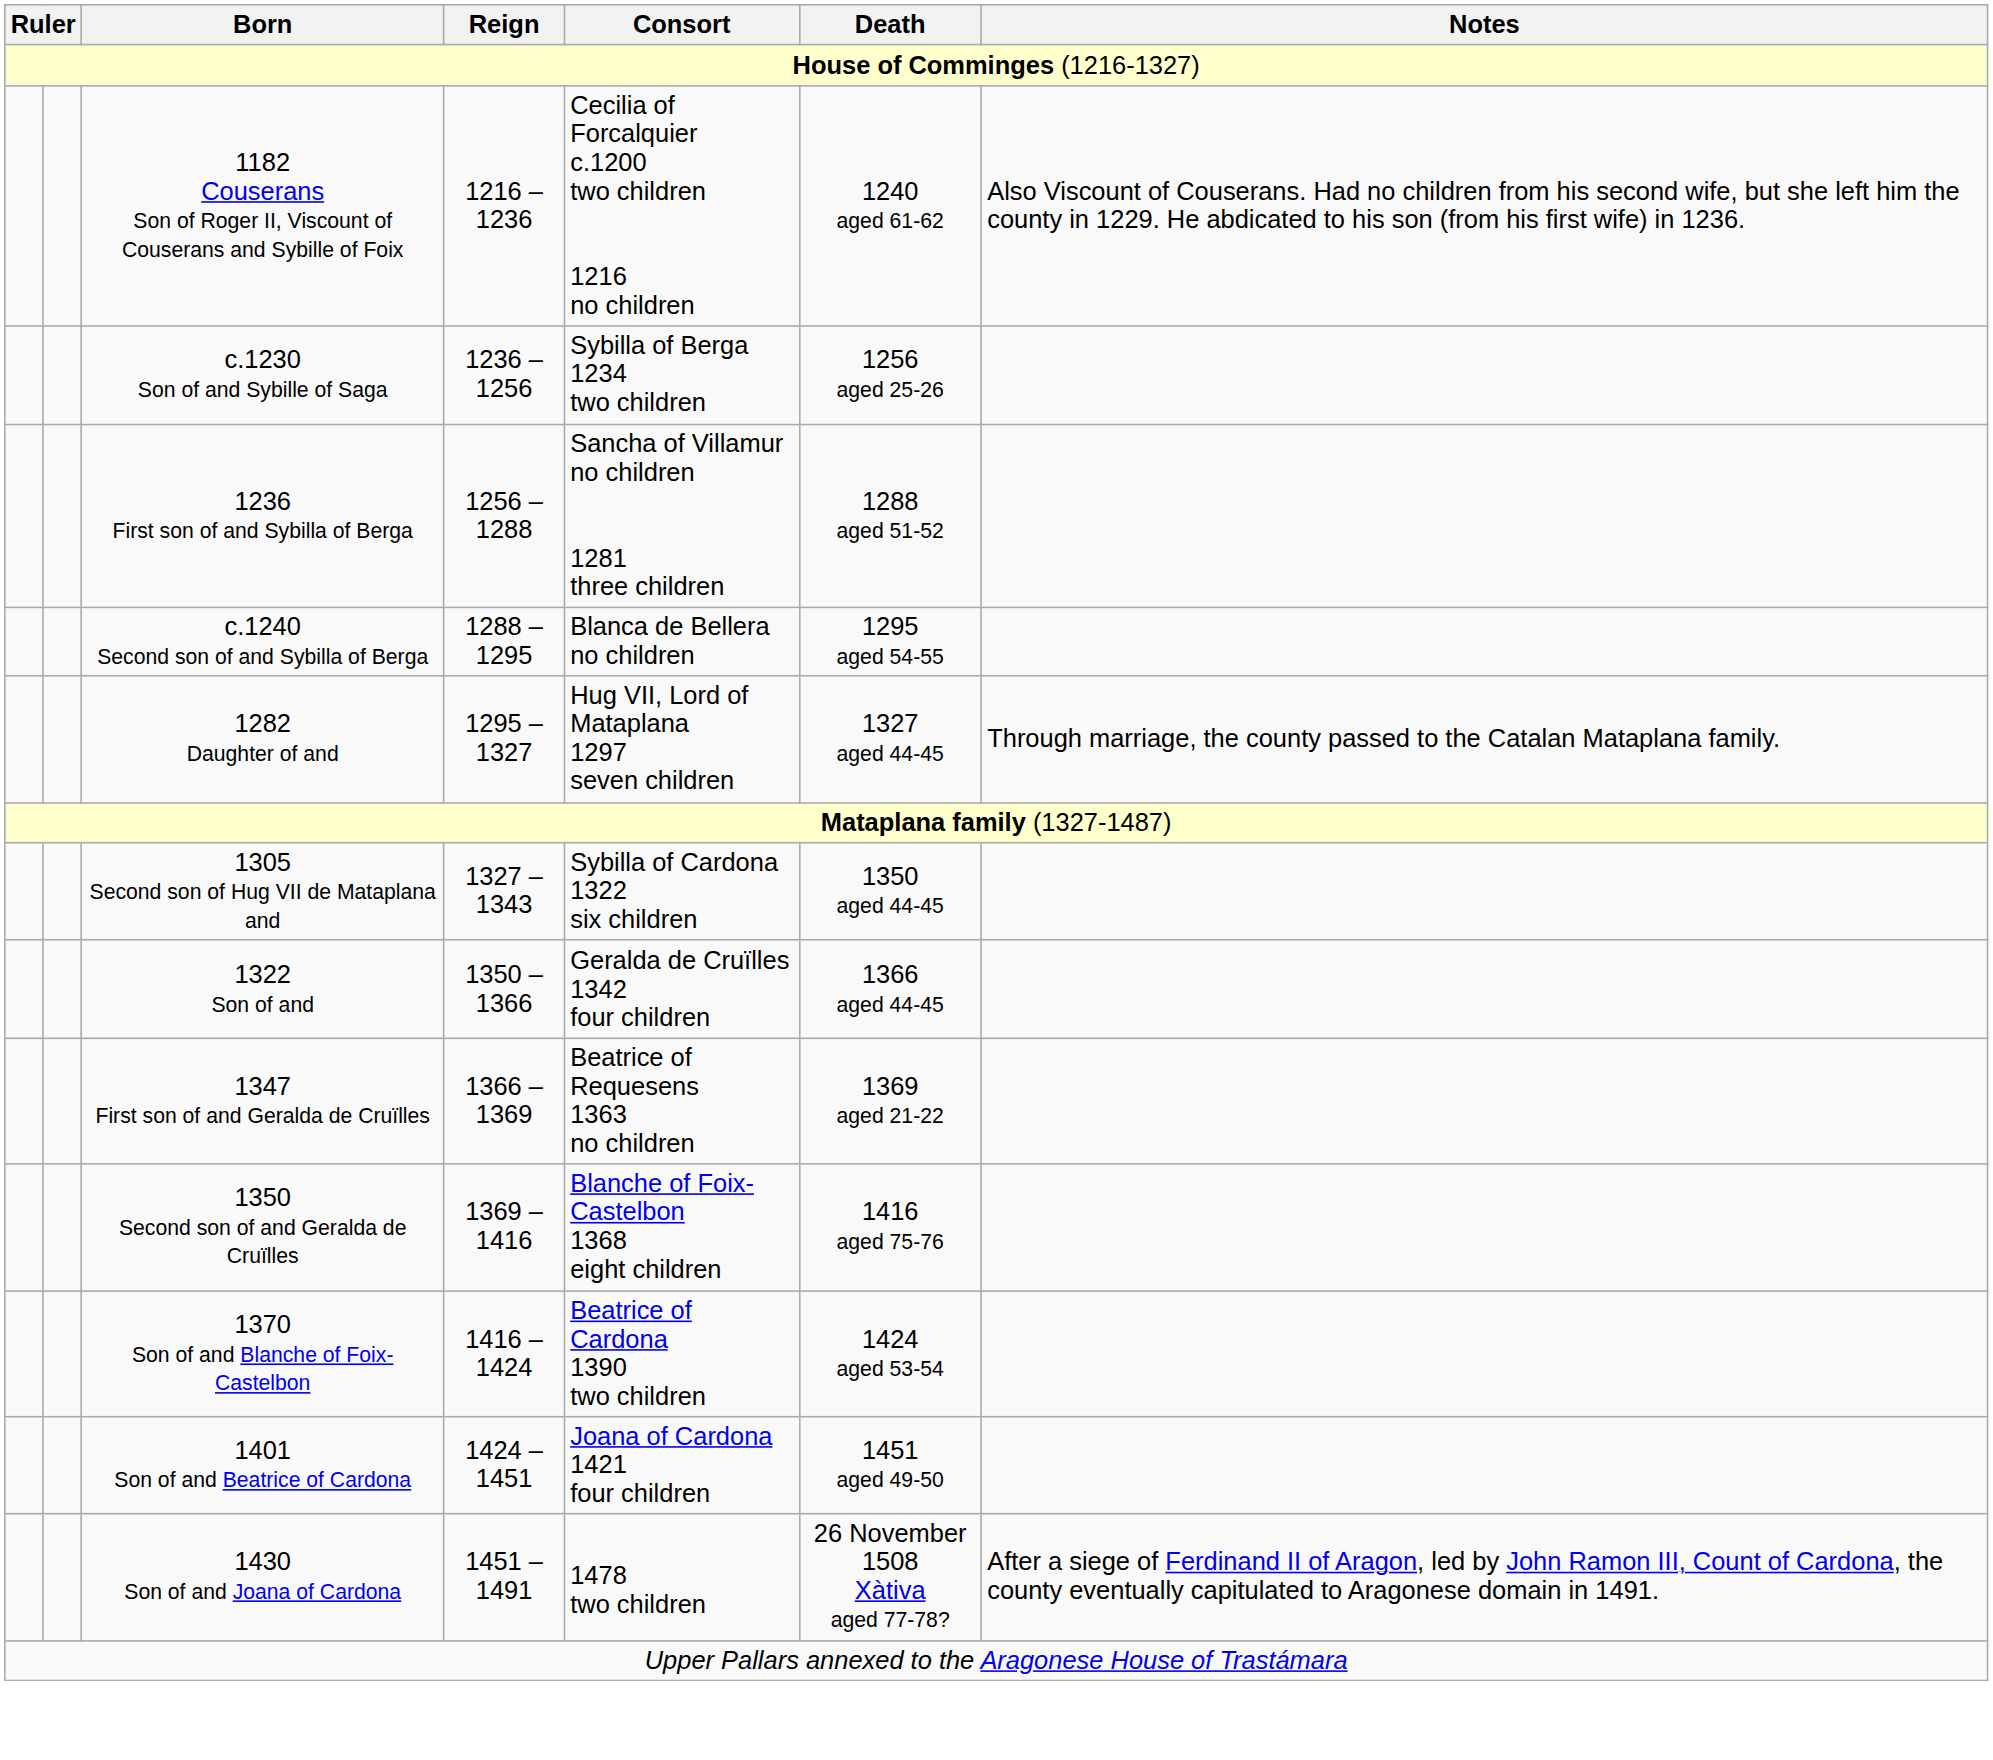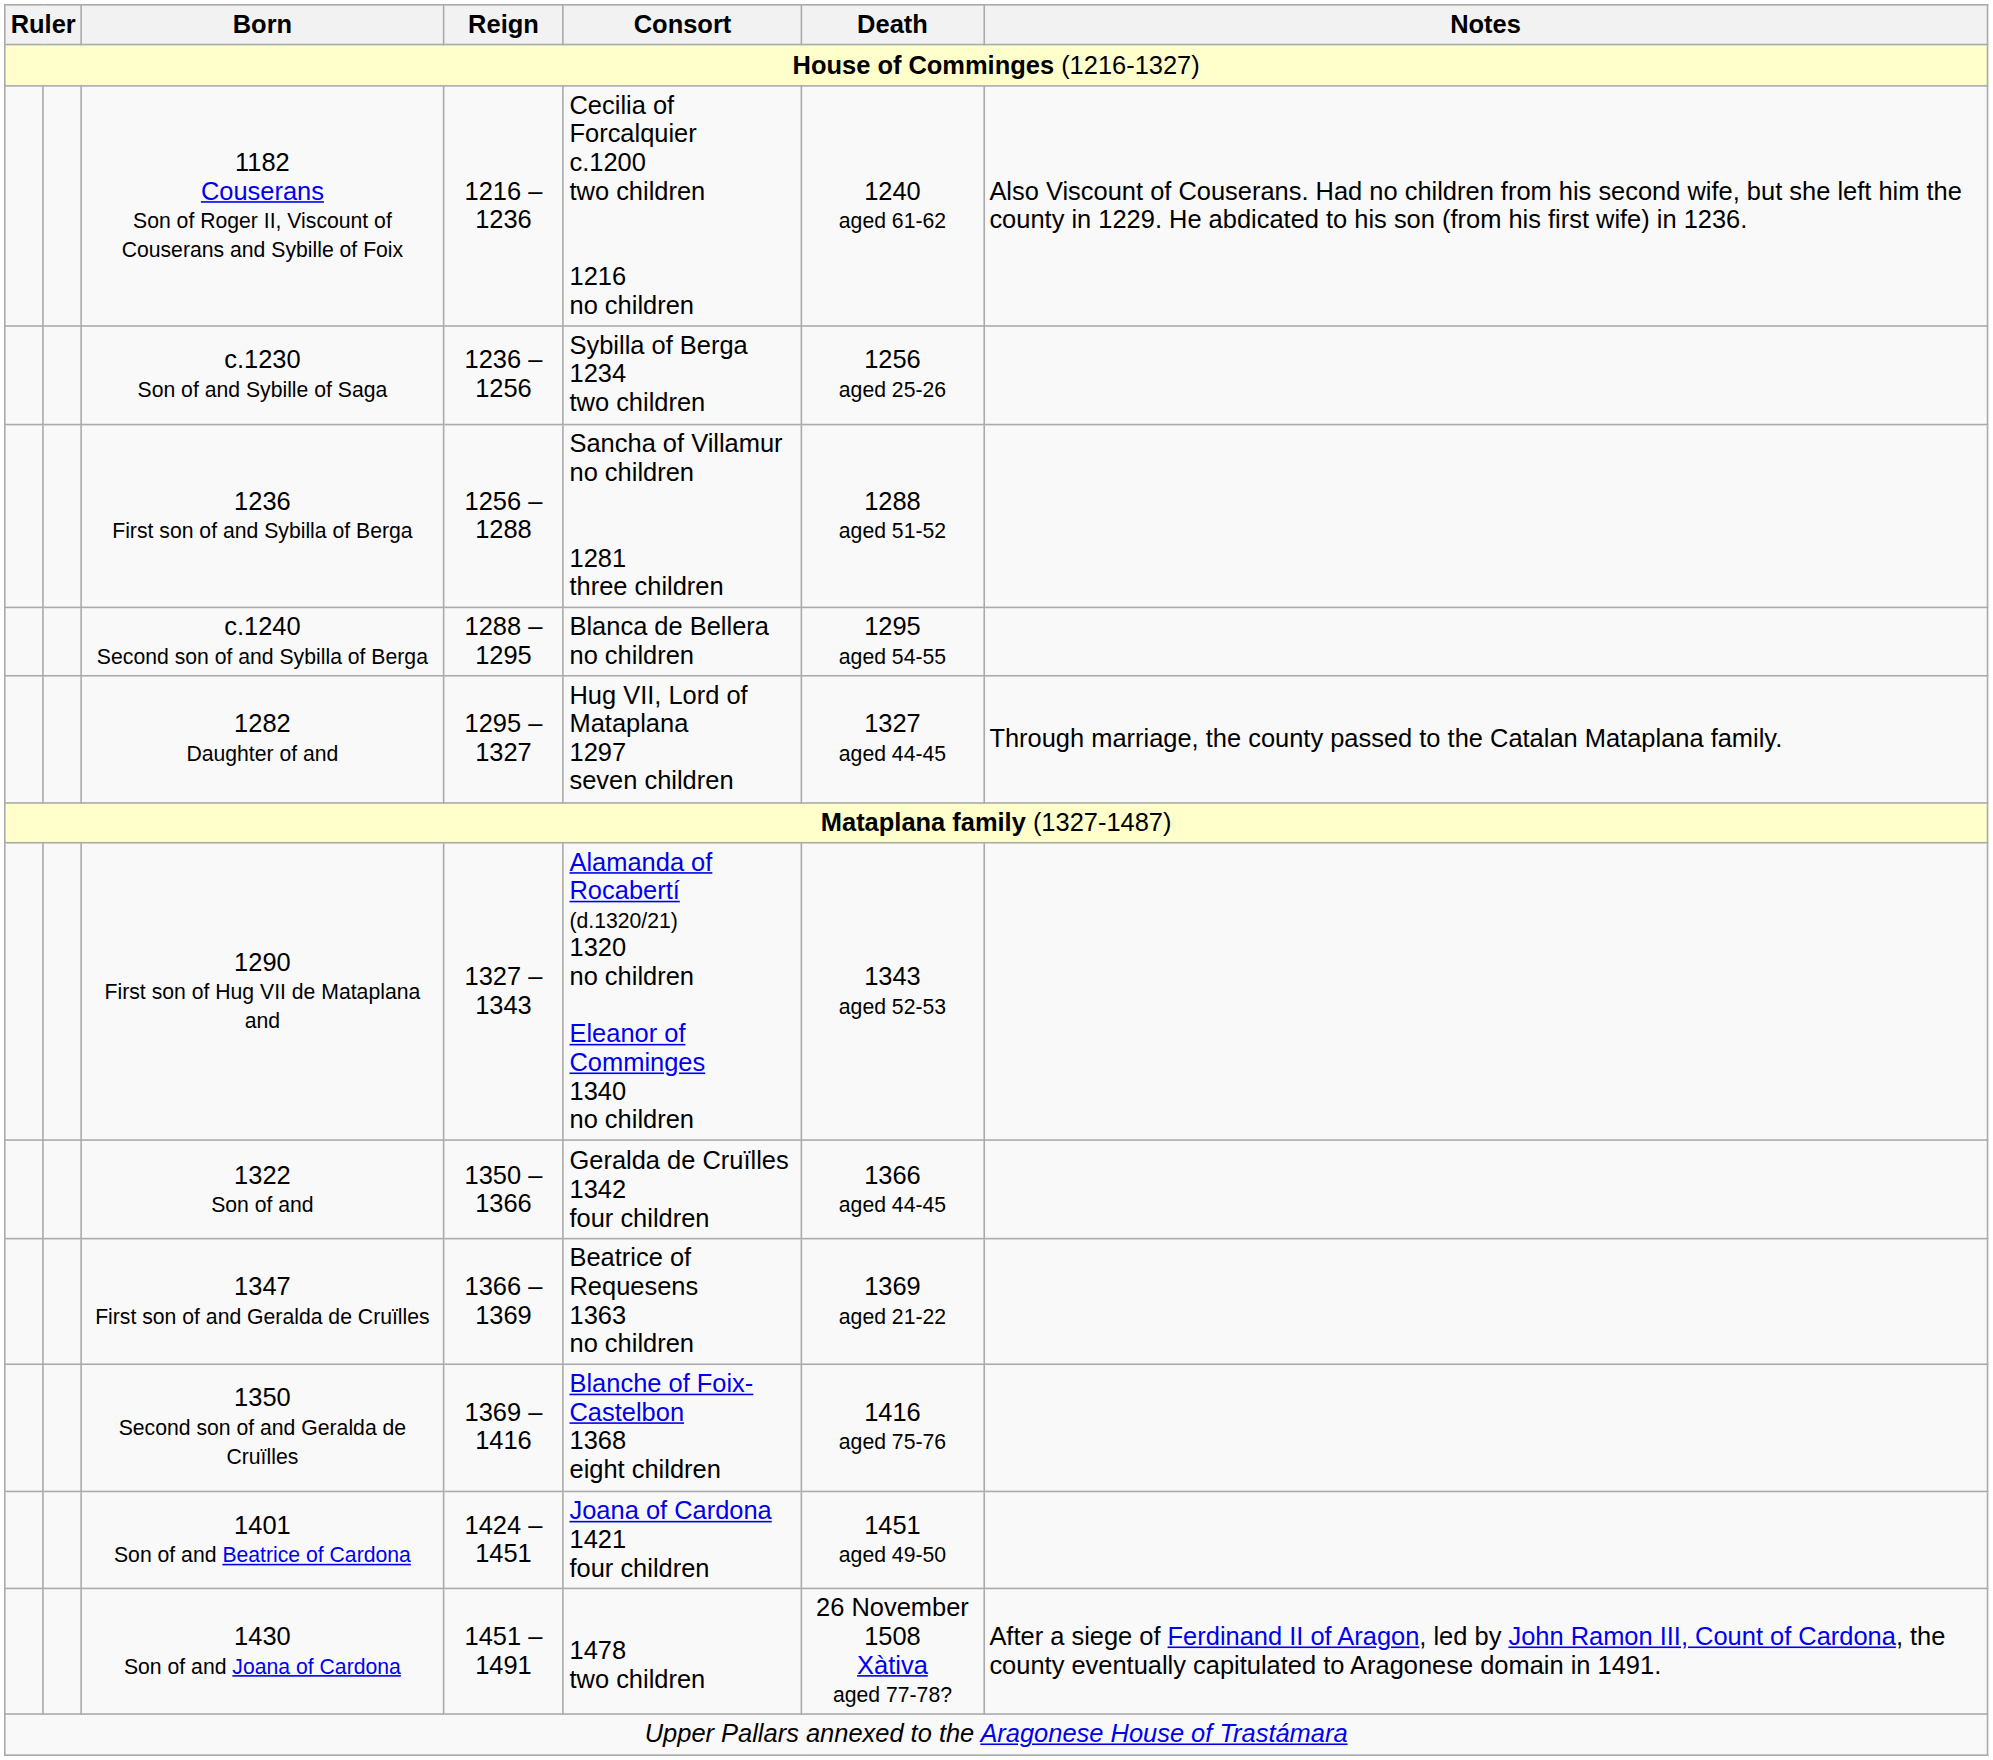+ row: (262, 991)
- row: (263, 891)
- row: (263, 1353)
